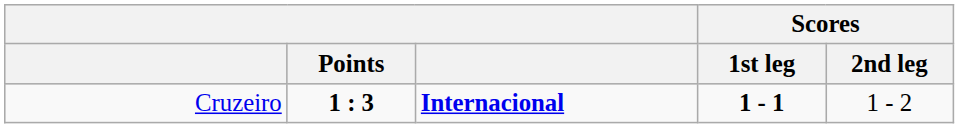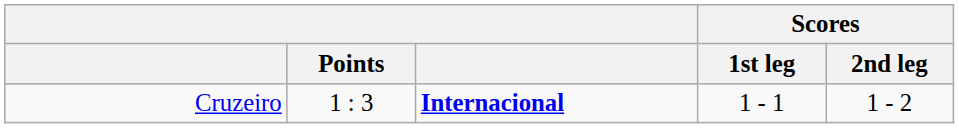(351, 102) bold -> (351, 102) normal
(762, 102) bold -> (762, 102) normal
